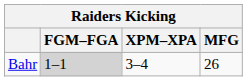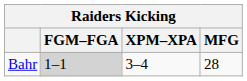(211, 64) 26 -> (211, 64) 28
